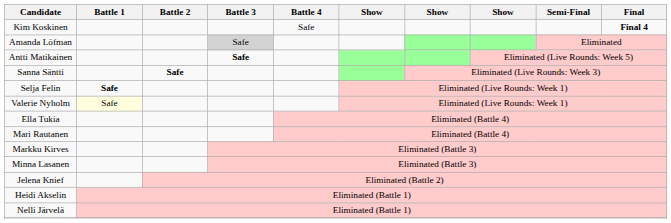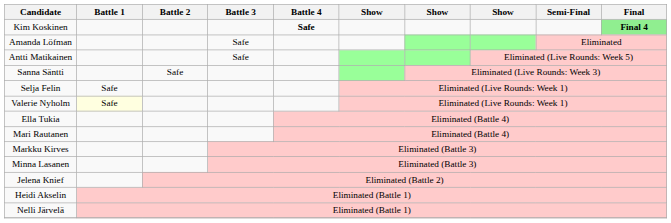(306, 26) normal -> (306, 26) bold
(634, 26) no background -> (634, 26) lightgreen background
(241, 42) lightgrey background -> (241, 42) no background
(241, 57) bold -> (241, 57) normal
(175, 72) bold -> (175, 72) normal
(110, 88) bold -> (110, 88) normal
